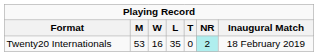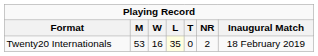(175, 43) no background -> (175, 43) lightyellow background
(207, 43) paleturquoise background -> (207, 43) no background
